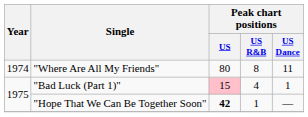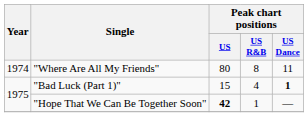(225, 85) pink background -> (225, 85) no background
(288, 85) normal -> (288, 85) bold
